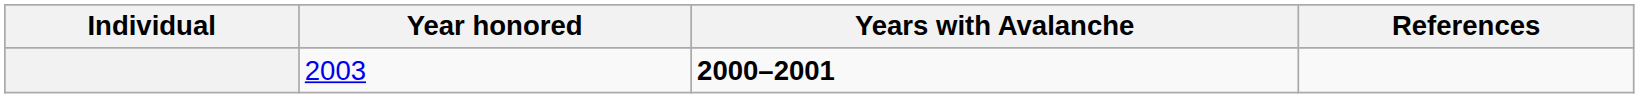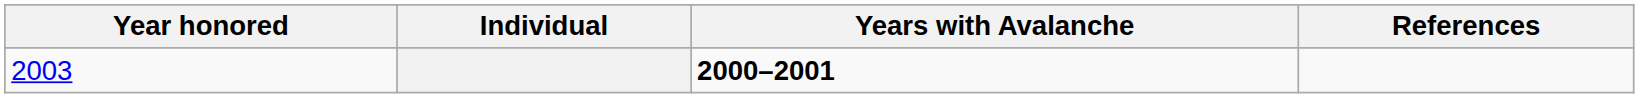columns swapped: (152, 26) <-> (495, 26)
